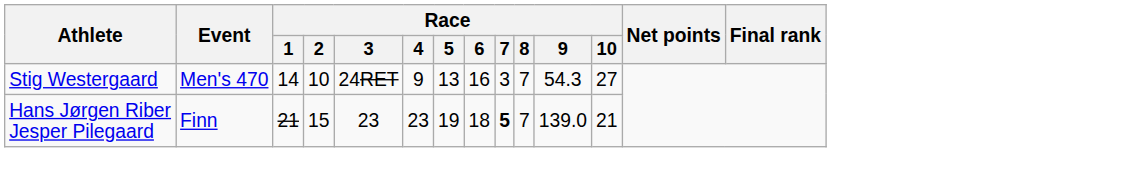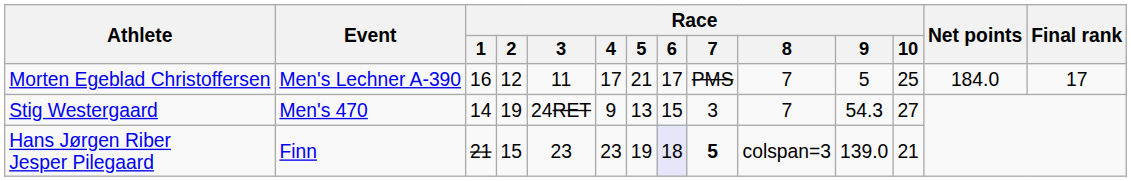+ row: (140, 80)
(319, 80) 10 -> (511, 110) 19
(479, 80) 16 -> (672, 110) 15
(479, 121) no background -> (672, 151) lavender background
(524, 121) 7 -> (787, 151) colspan=3
